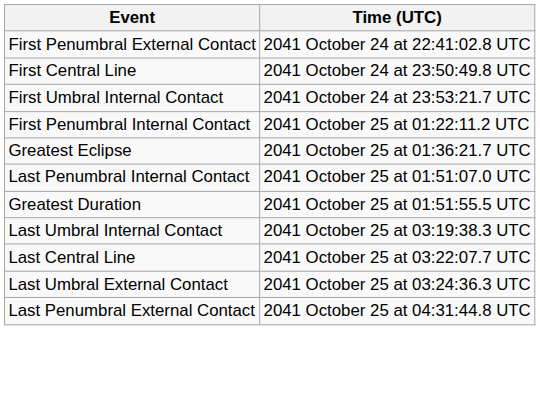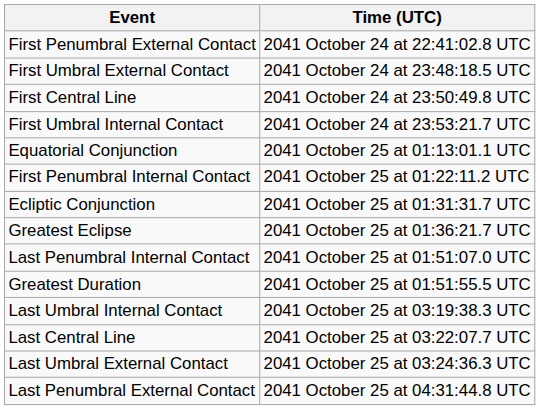+ row: (119, 71)
+ row: (93, 151)
+ row: (82, 204)
